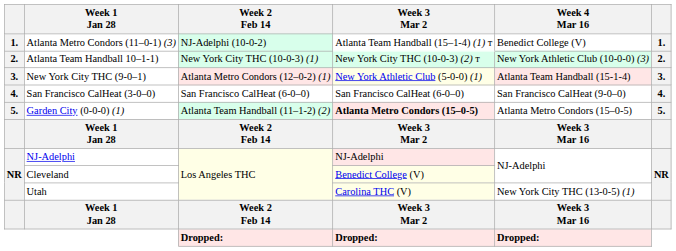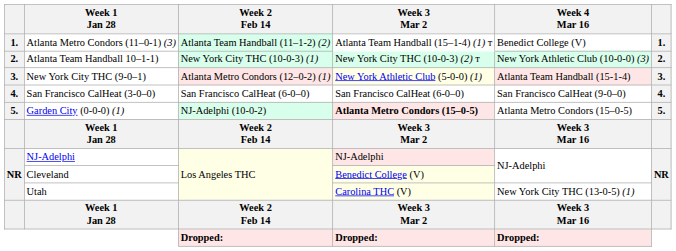(223, 42) NJ-Adelphi (10-0-2) -> (255, 42) Atlanta Team Handball (11–1-2) (2)
(255, 111) Atlanta Team Handball (11–1-2) (2) -> (223, 111) NJ-Adelphi (10-0-2)
